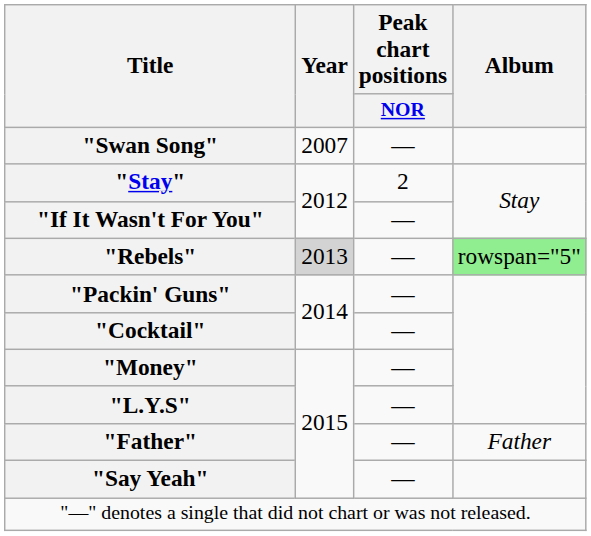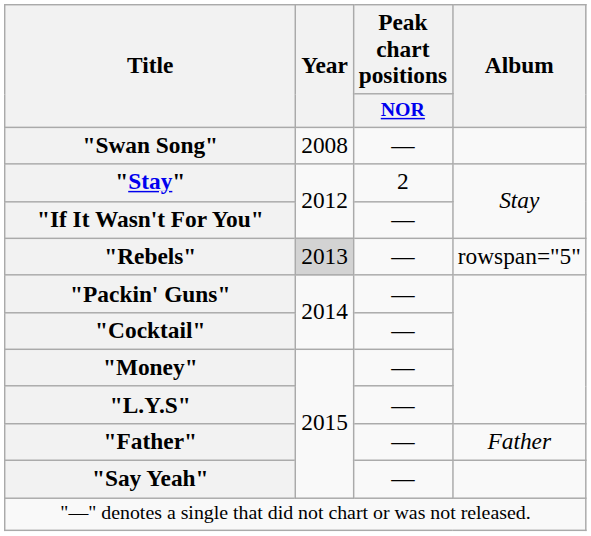(325, 145) 2007 -> (325, 145) 2008
(519, 256) lightgreen background -> (519, 256) no background
